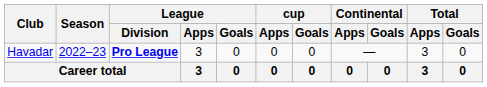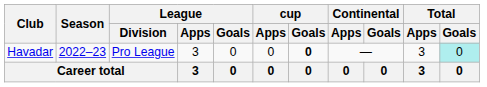(145, 52) bold -> (143, 52) normal
(312, 52) normal -> (308, 52) bold
(463, 52) no background -> (459, 52) paleturquoise background
